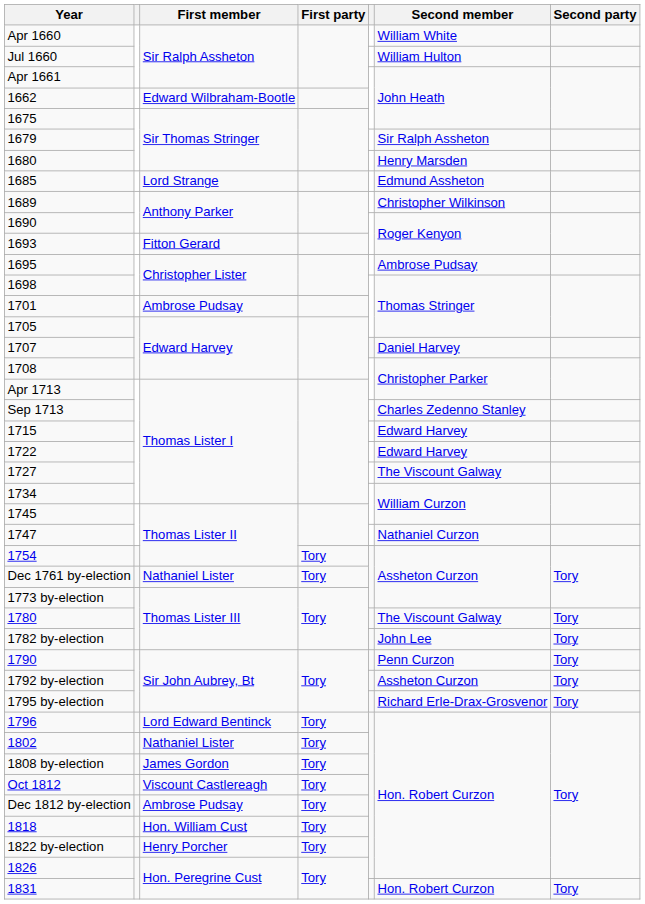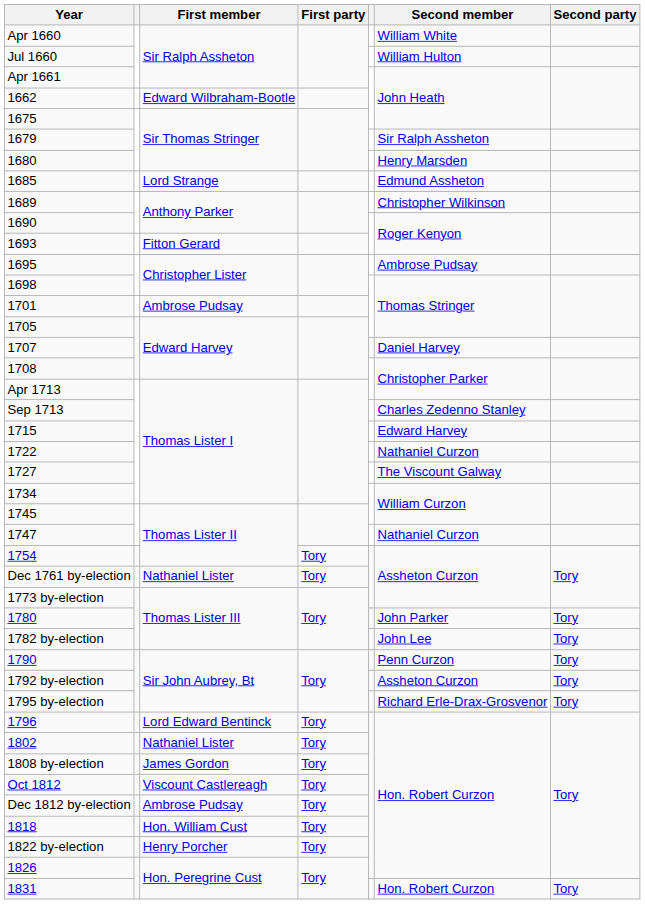(422, 451) Edward Harvey -> (428, 451) Nathaniel Curzon
(439, 618) The Viscount Galway -> (413, 618) John Parker
